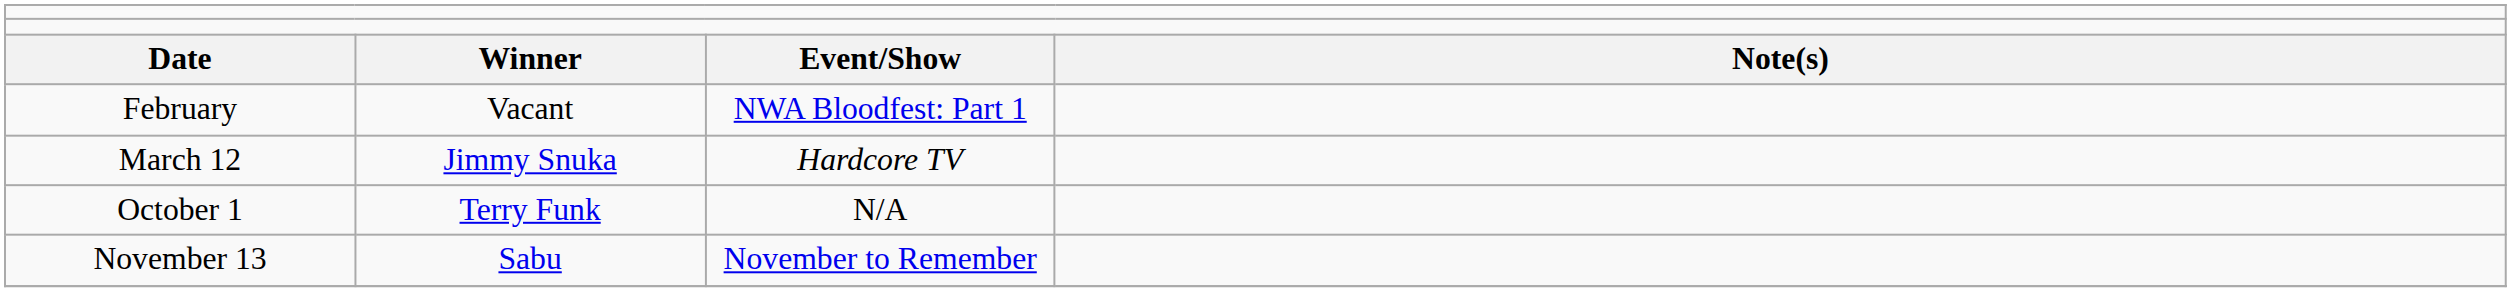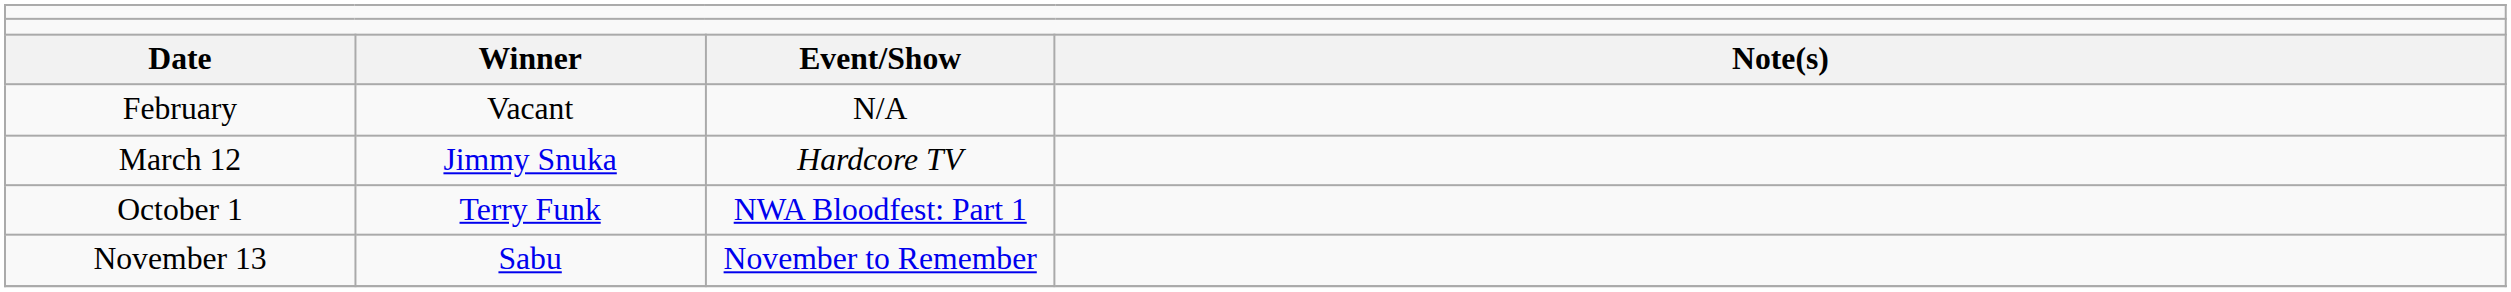(880, 109) NWA Bloodfest: Part 1 -> (880, 109) N/A
(880, 209) N/A -> (880, 209) NWA Bloodfest: Part 1
